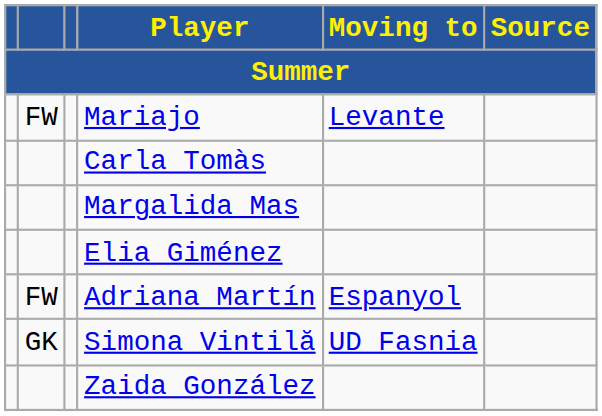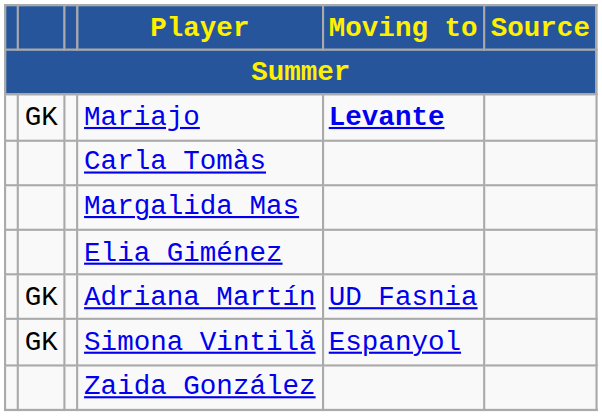(41, 117) FW -> (41, 117) GK
(387, 117) normal -> (387, 117) bold
(41, 297) FW -> (41, 297) GK
(395, 297) Espanyol -> (403, 297) UD Fasnia
(403, 342) UD Fasnia -> (395, 342) Espanyol
